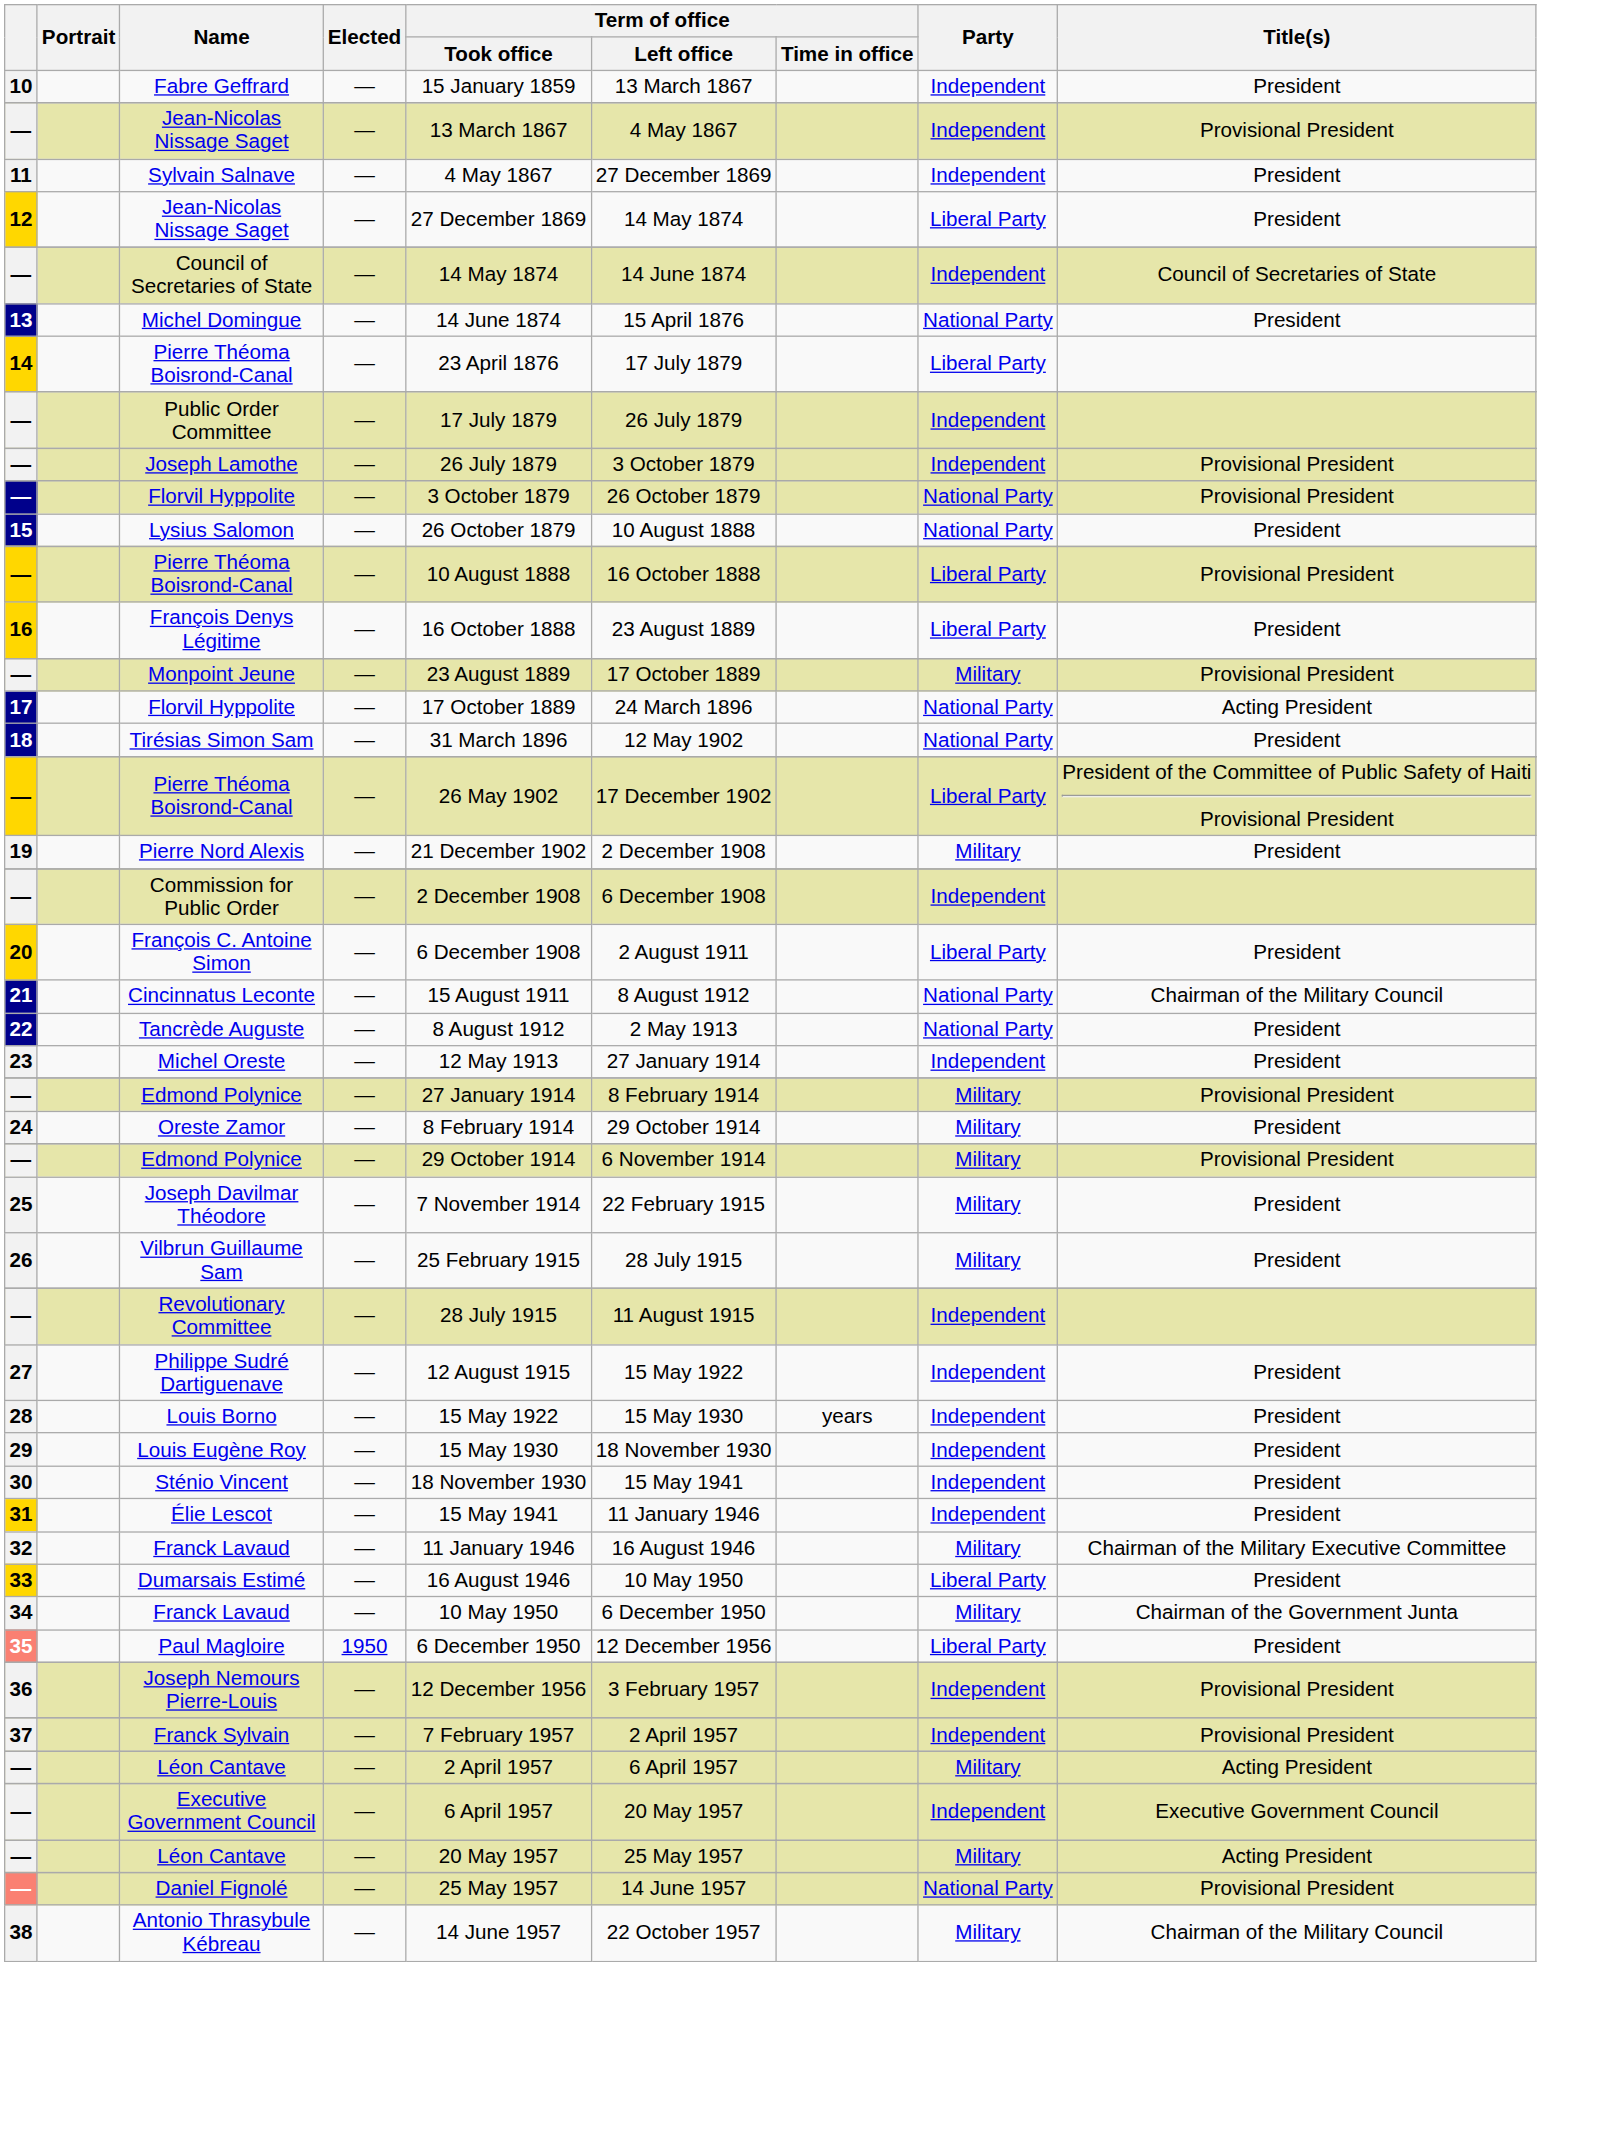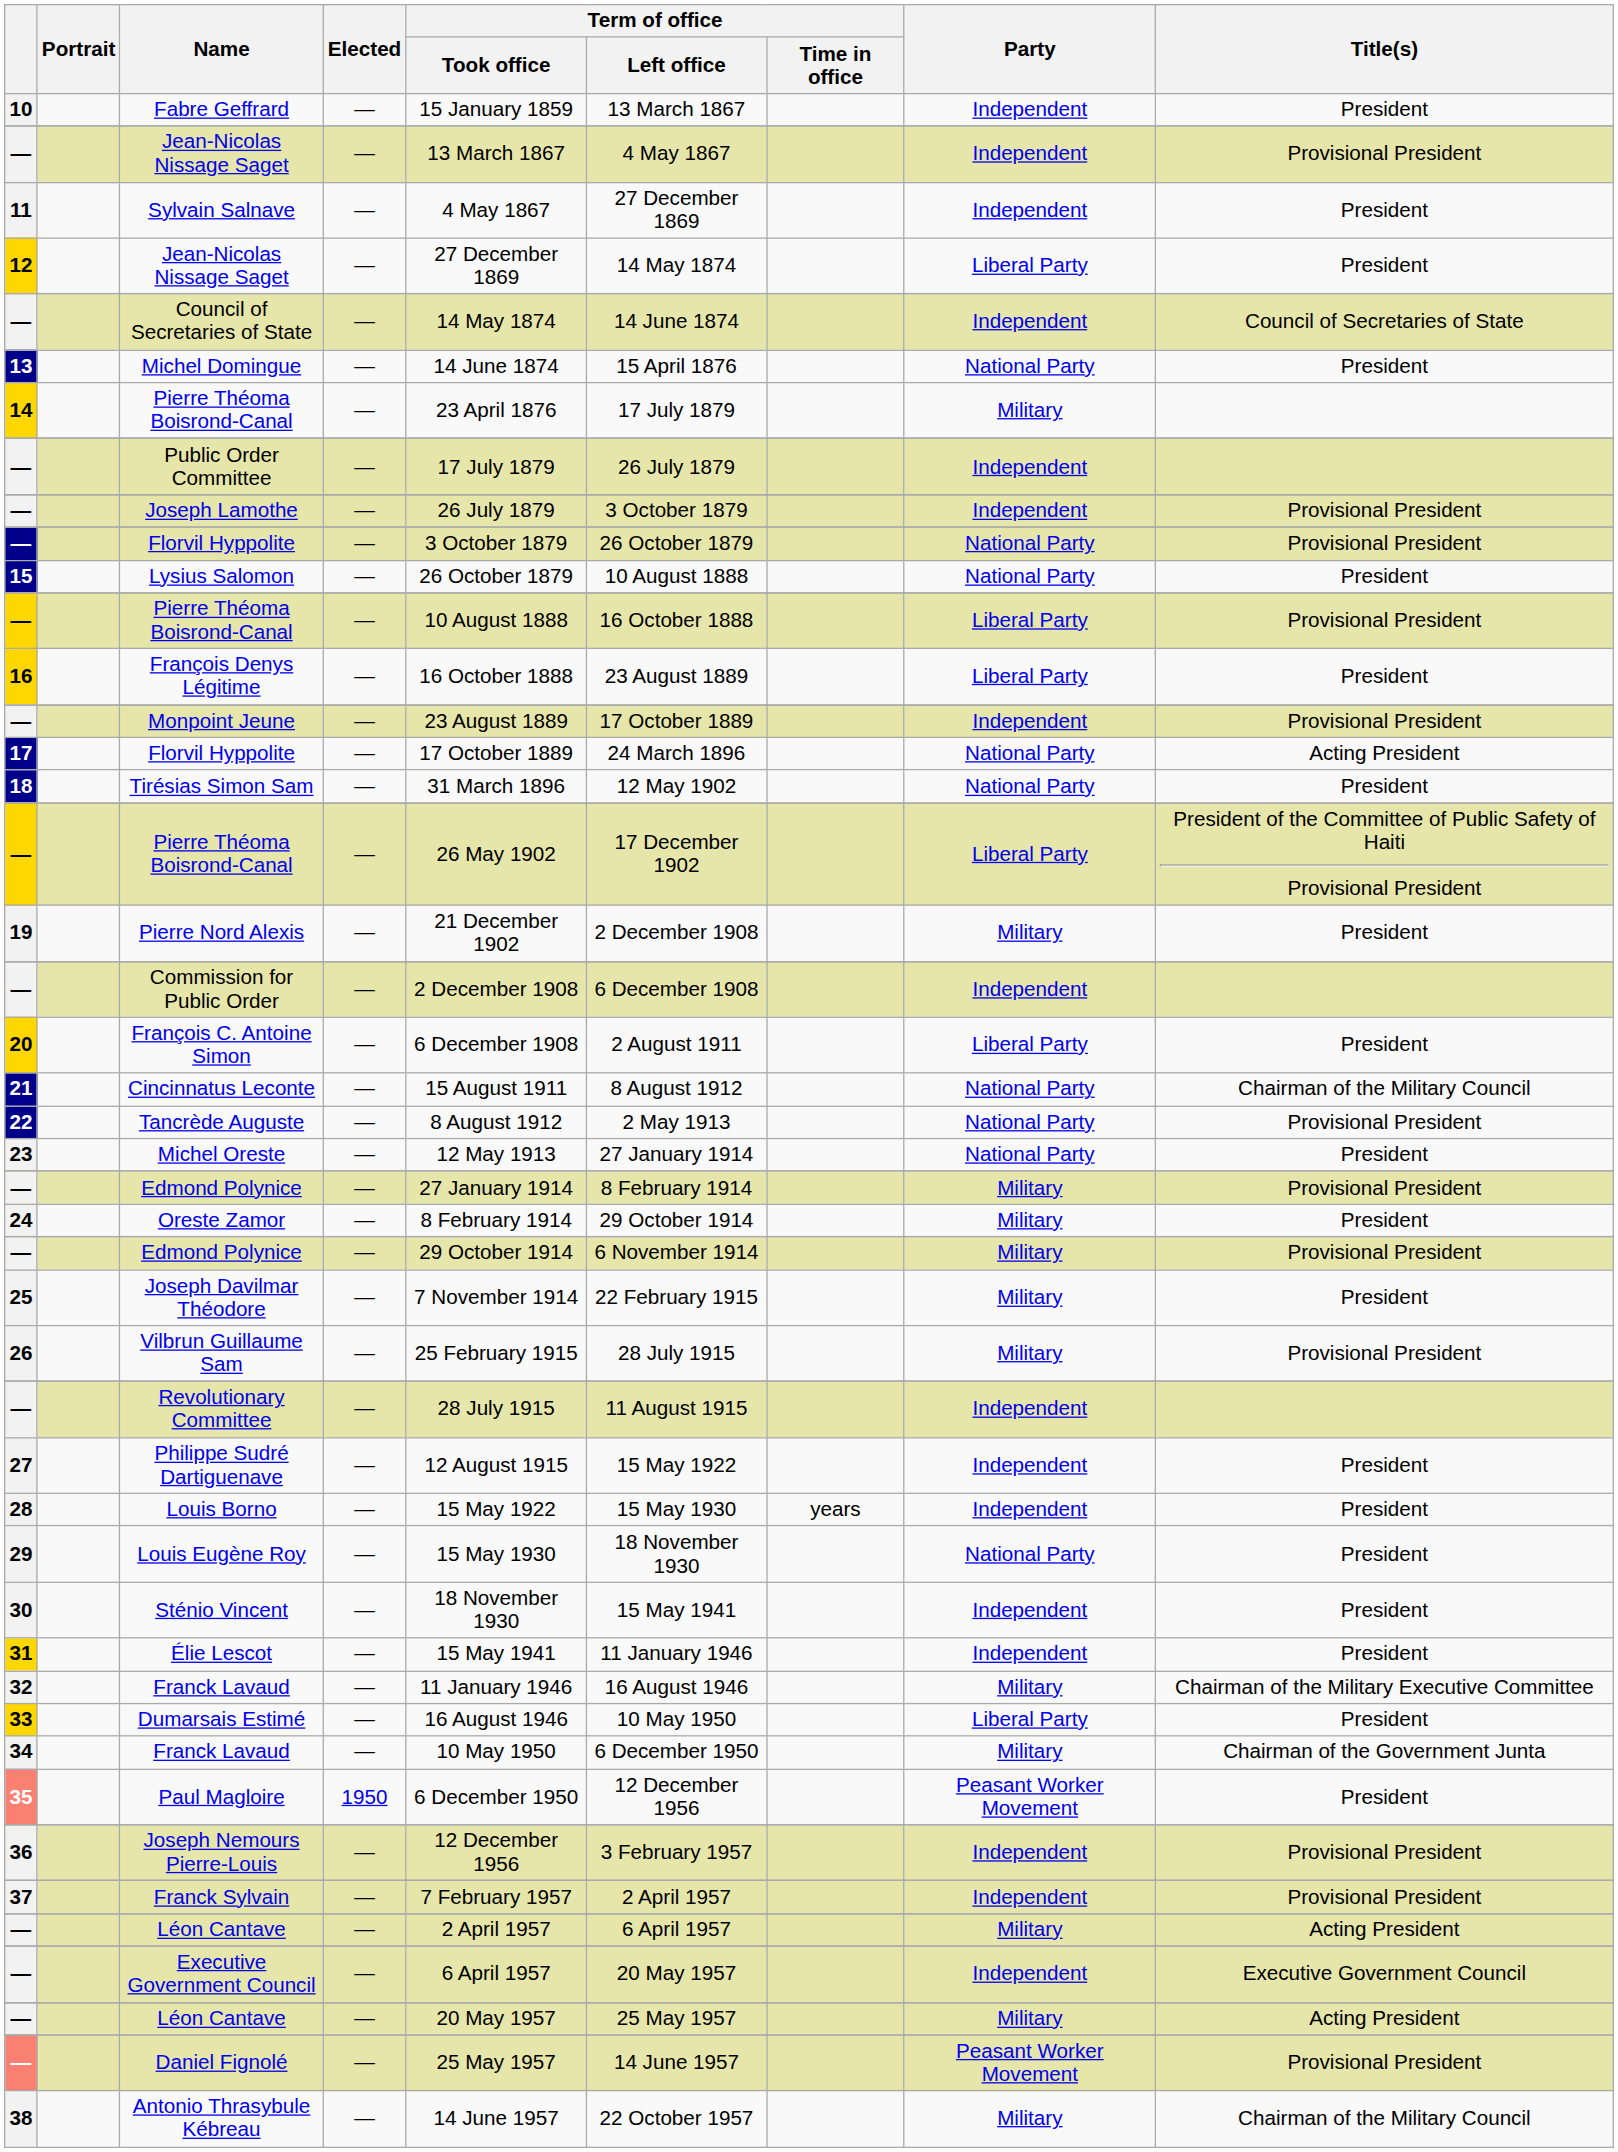(988, 364) Liberal Party -> (1030, 410) Military
(988, 674) Military -> (1030, 720) Independent
(1297, 1029) President -> (1384, 1122) Provisional President
(988, 1061) Independent -> (1030, 1154) National Party
(1297, 1260) President -> (1384, 1353) Provisional President
(988, 1449) Independent -> (1030, 1553) National Party
(988, 1645) Liberal Party -> (1030, 1796) Peasant Worker Movement
(988, 1888) National Party -> (1030, 2062) Peasant Worker Movement
